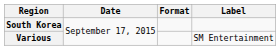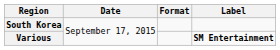(234, 38) normal -> (234, 38) bold
